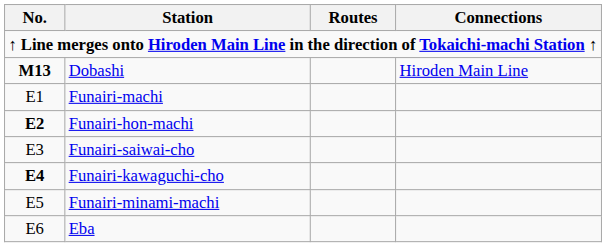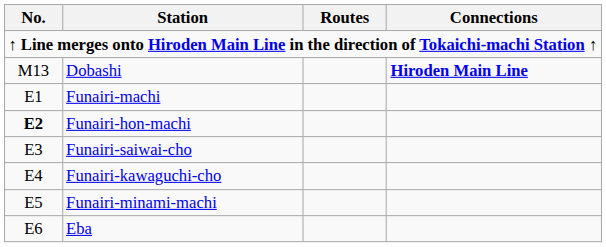(35, 70) bold -> (33, 70) normal
(464, 70) normal -> (459, 70) bold
(35, 176) bold -> (33, 176) normal
